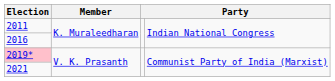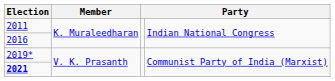(20, 55) pink background -> (20, 55) no background
(17, 69) normal -> (17, 69) bold
